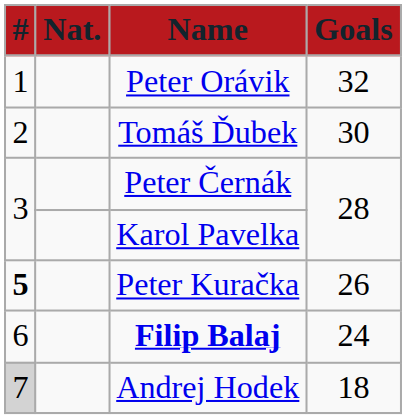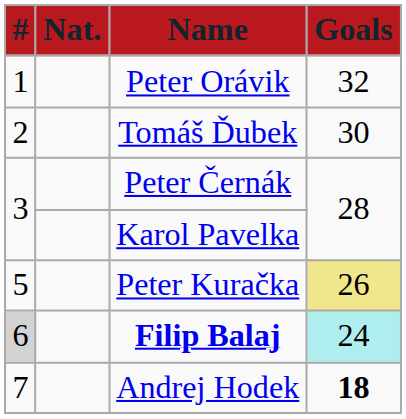(20, 285) bold -> (20, 285) normal
(353, 285) no background -> (353, 285) khaki background
(20, 336) no background -> (20, 336) lightgrey background
(353, 336) no background -> (353, 336) paleturquoise background
(20, 387) lightgrey background -> (20, 387) no background
(353, 387) normal -> (353, 387) bold
